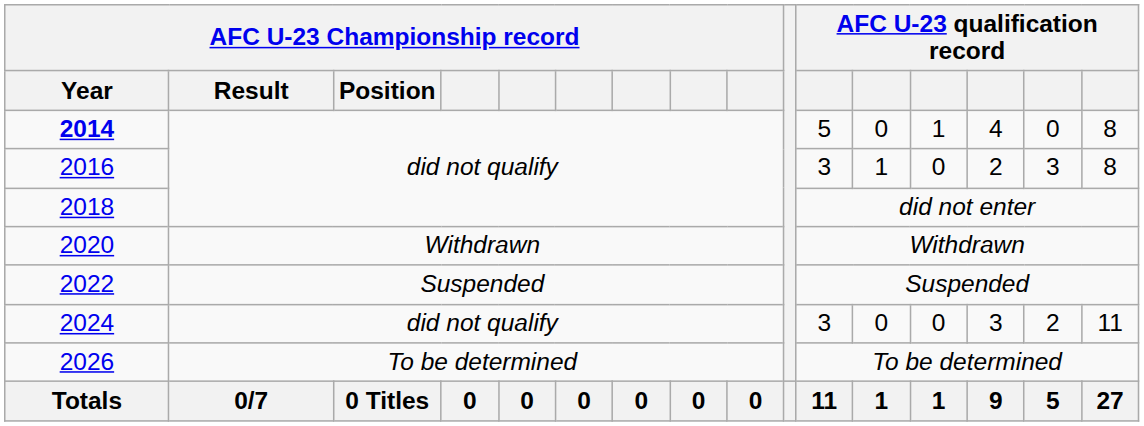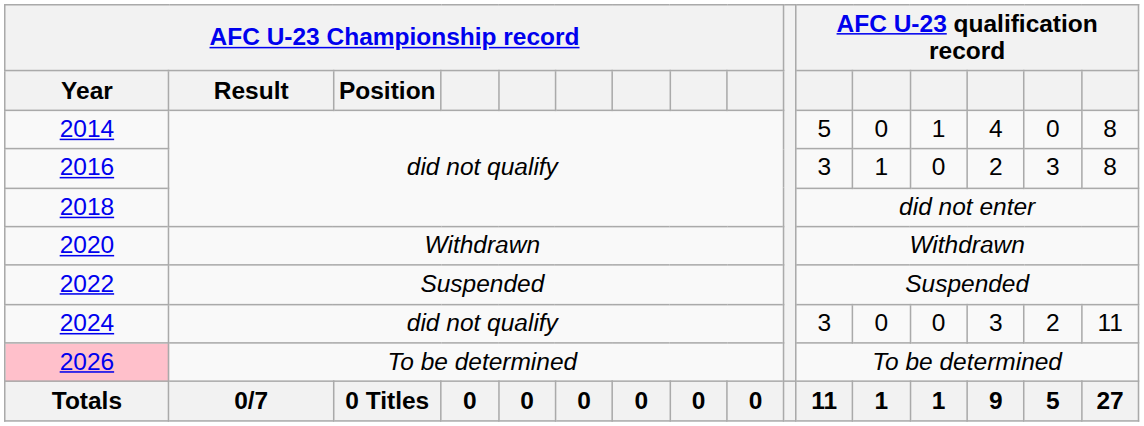(87, 129) bold -> (87, 129) normal
(87, 362) no background -> (87, 362) pink background
